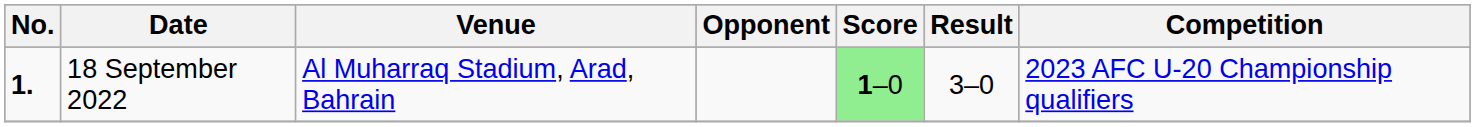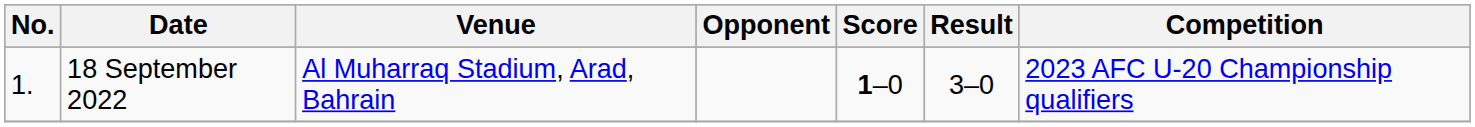(22, 84) bold -> (22, 84) normal
(880, 84) lightgreen background -> (880, 84) no background
